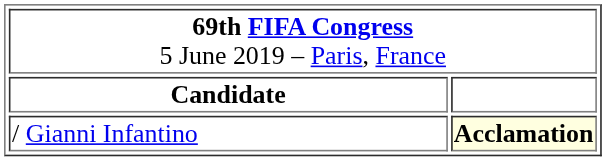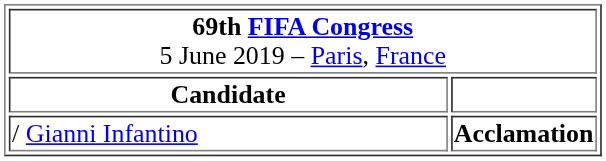(524, 133) lightyellow background -> (524, 133) no background
